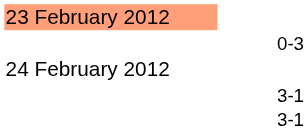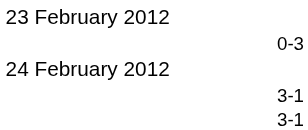(88, 17) lightsalmon background -> (88, 17) no background
